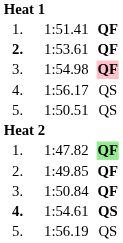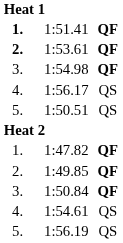(18, 29) normal -> (18, 29) bold
(108, 69) pink background -> (108, 69) no background
(108, 150) lightgreen background -> (108, 150) no background
(18, 211) bold -> (18, 211) normal
(108, 211) bold -> (108, 211) normal
